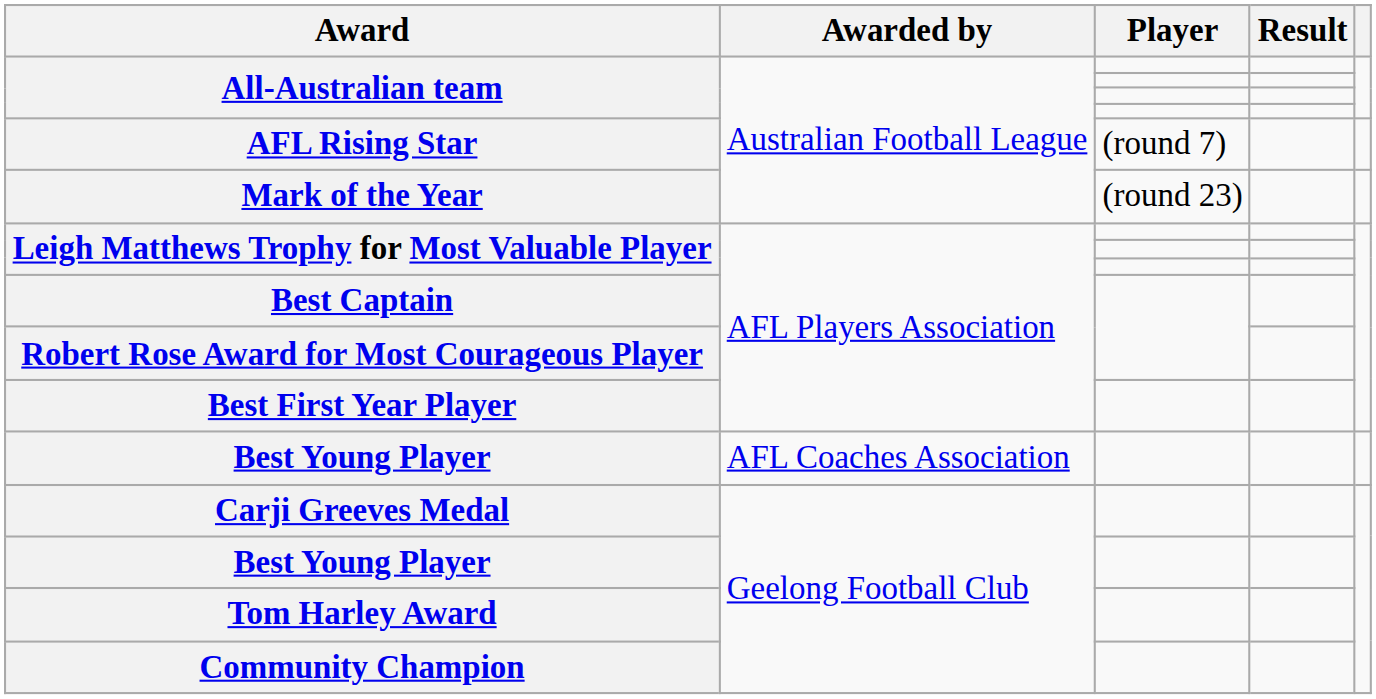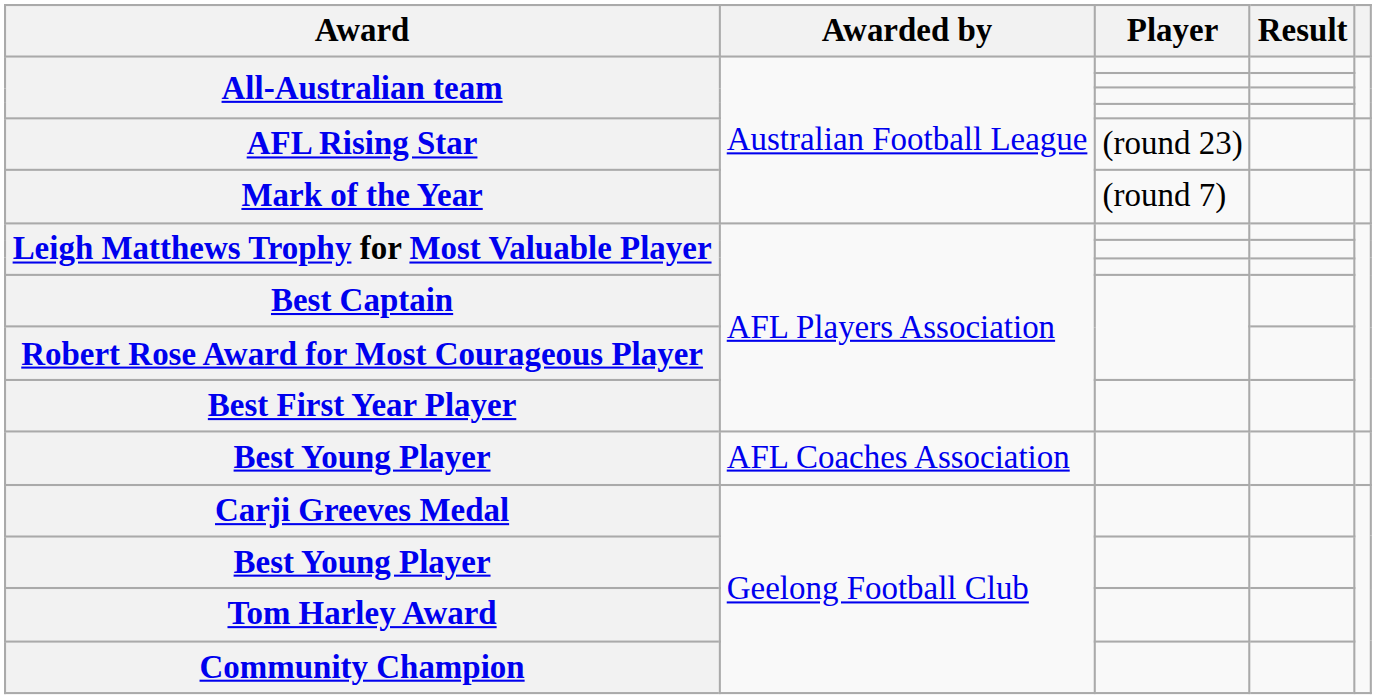(1164, 143) (round 7) -> (1173, 143) (round 23)
(1173, 195) (round 23) -> (1164, 195) (round 7)
